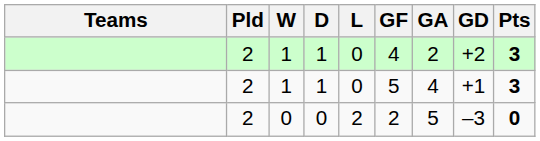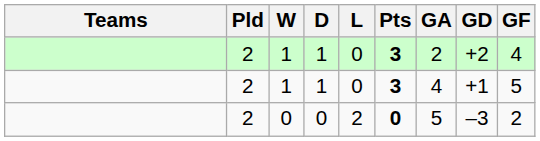columns swapped: (394, 20) <-> (515, 20)
